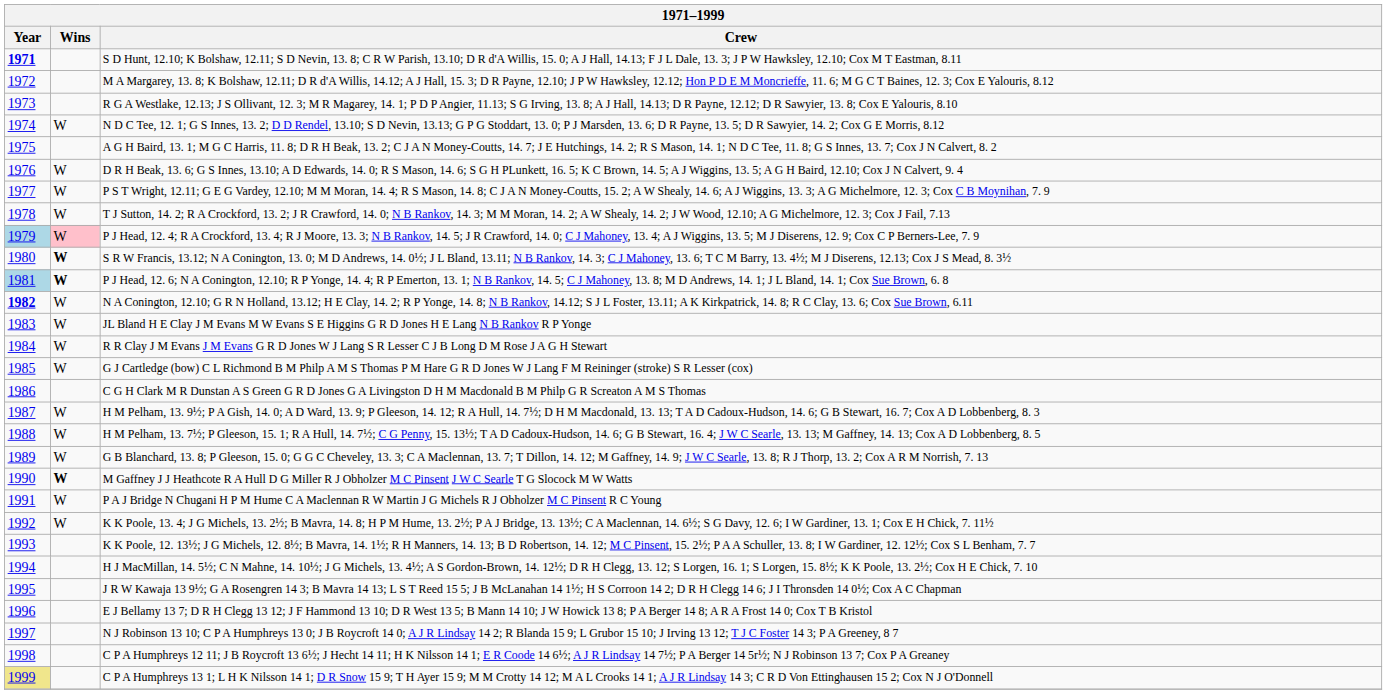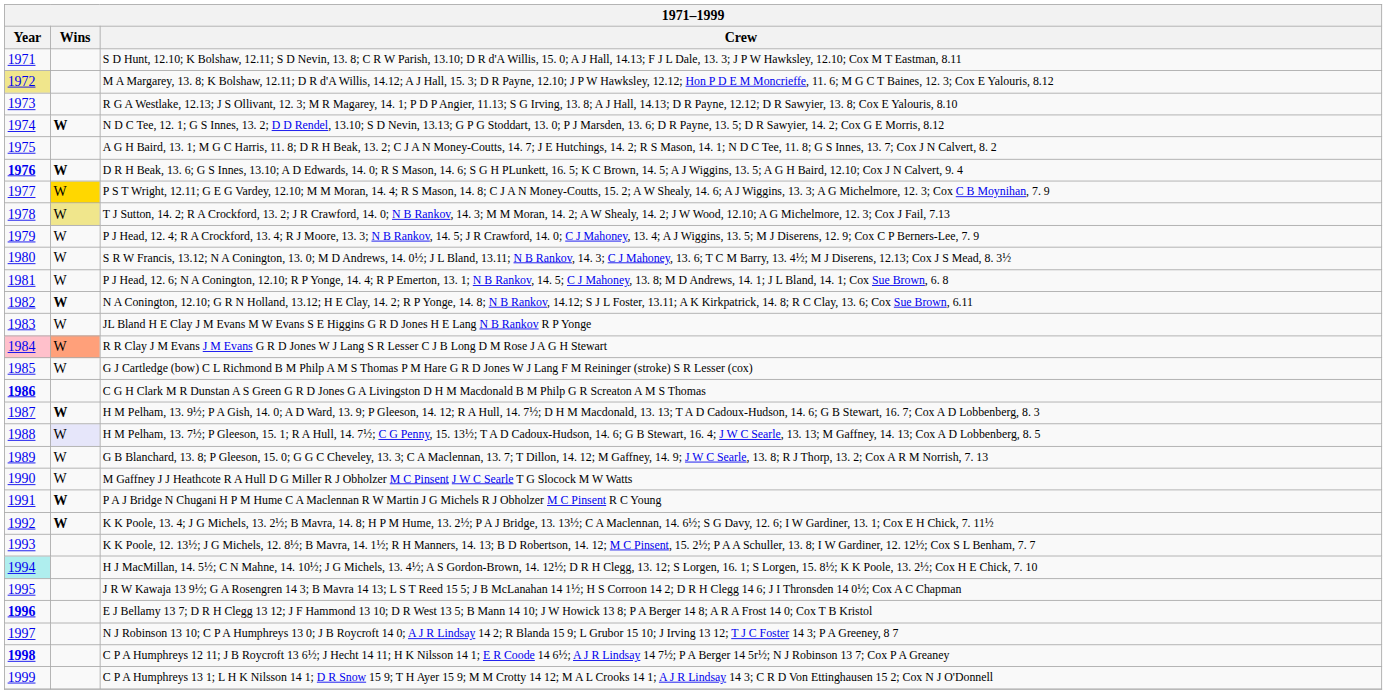(22, 59) bold -> (22, 59) normal
(22, 81) no background -> (22, 81) khaki background
(60, 125) normal -> (60, 125) bold
(22, 170) normal -> (22, 170) bold
(60, 170) normal -> (60, 170) bold
(60, 192) no background -> (60, 192) gold background
(60, 214) no background -> (60, 214) khaki background
(22, 236) lightblue background -> (22, 236) no background
(60, 236) pink background -> (60, 236) no background
(60, 258) bold -> (60, 258) normal
(22, 280) lightblue background -> (22, 280) no background
(60, 280) bold -> (60, 280) normal
(22, 302) bold -> (22, 302) normal
(60, 302) normal -> (60, 302) bold
(22, 346) no background -> (22, 346) pink background
(60, 346) no background -> (60, 346) lightsalmon background
(22, 390) normal -> (22, 390) bold
(60, 412) normal -> (60, 412) bold
(60, 434) no background -> (60, 434) lavender background
(60, 479) bold -> (60, 479) normal
(60, 501) normal -> (60, 501) bold
(60, 523) normal -> (60, 523) bold
(22, 567) no background -> (22, 567) paleturquoise background
(22, 611) normal -> (22, 611) bold
(22, 655) normal -> (22, 655) bold
(22, 677) khaki background -> (22, 677) no background
